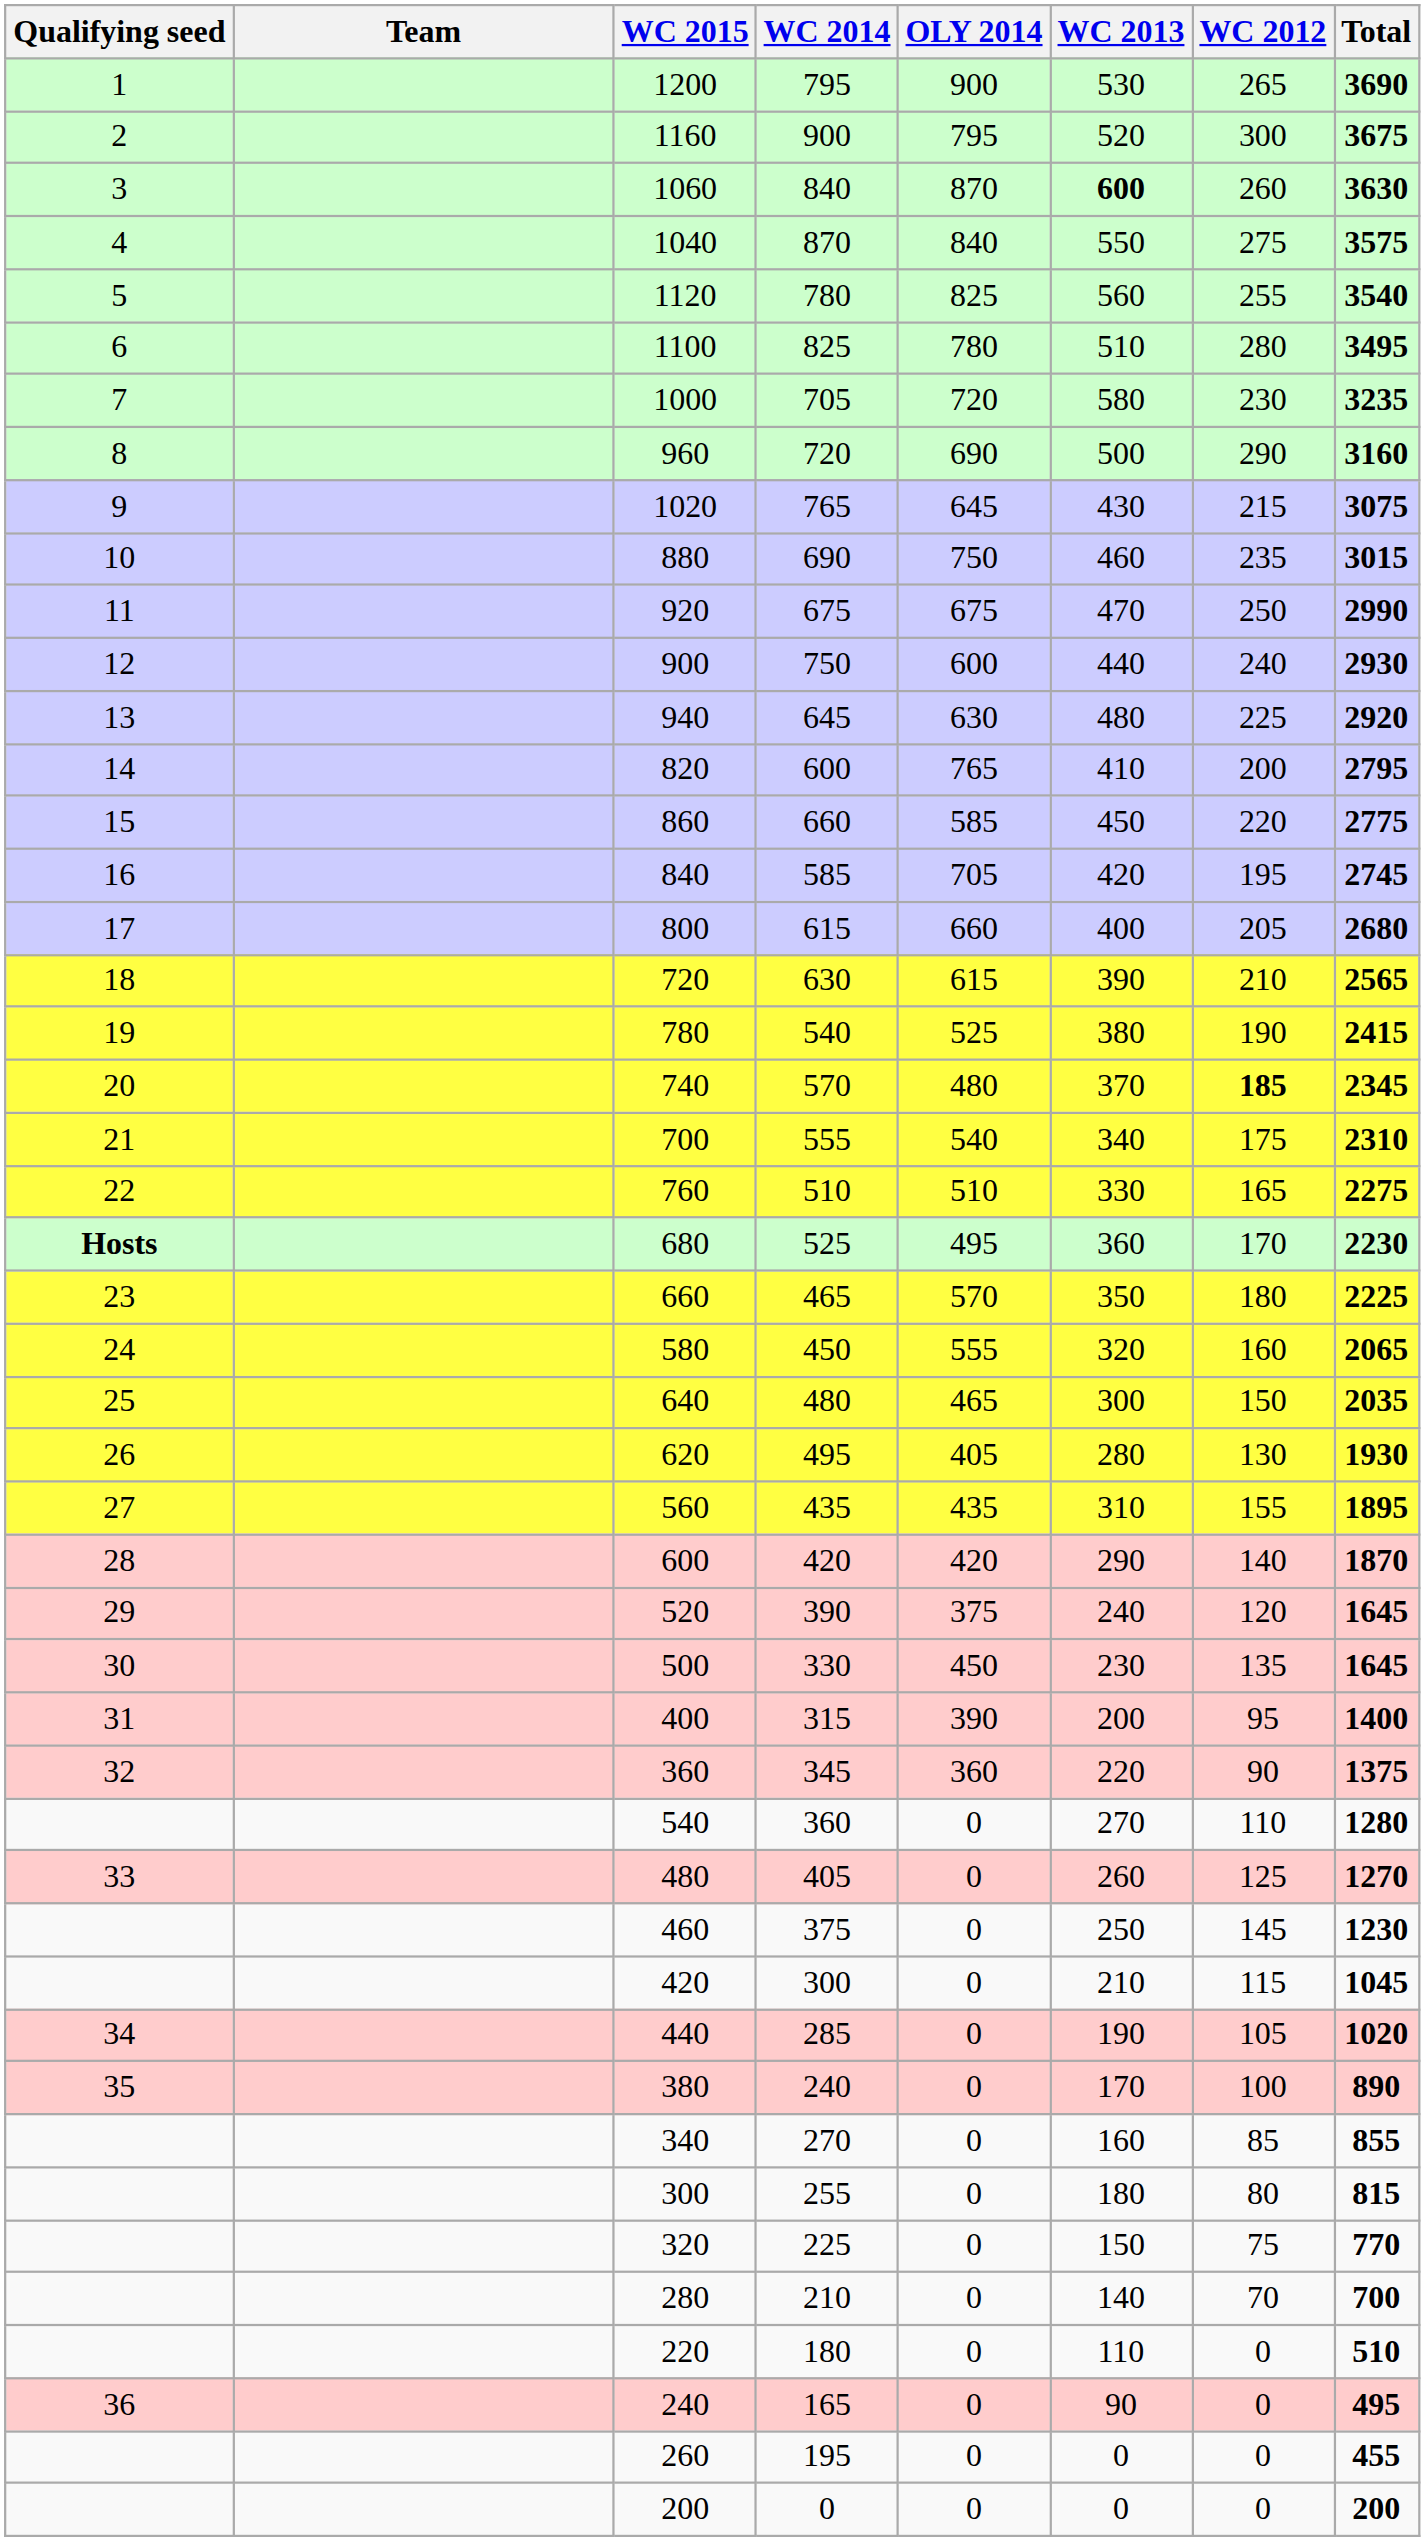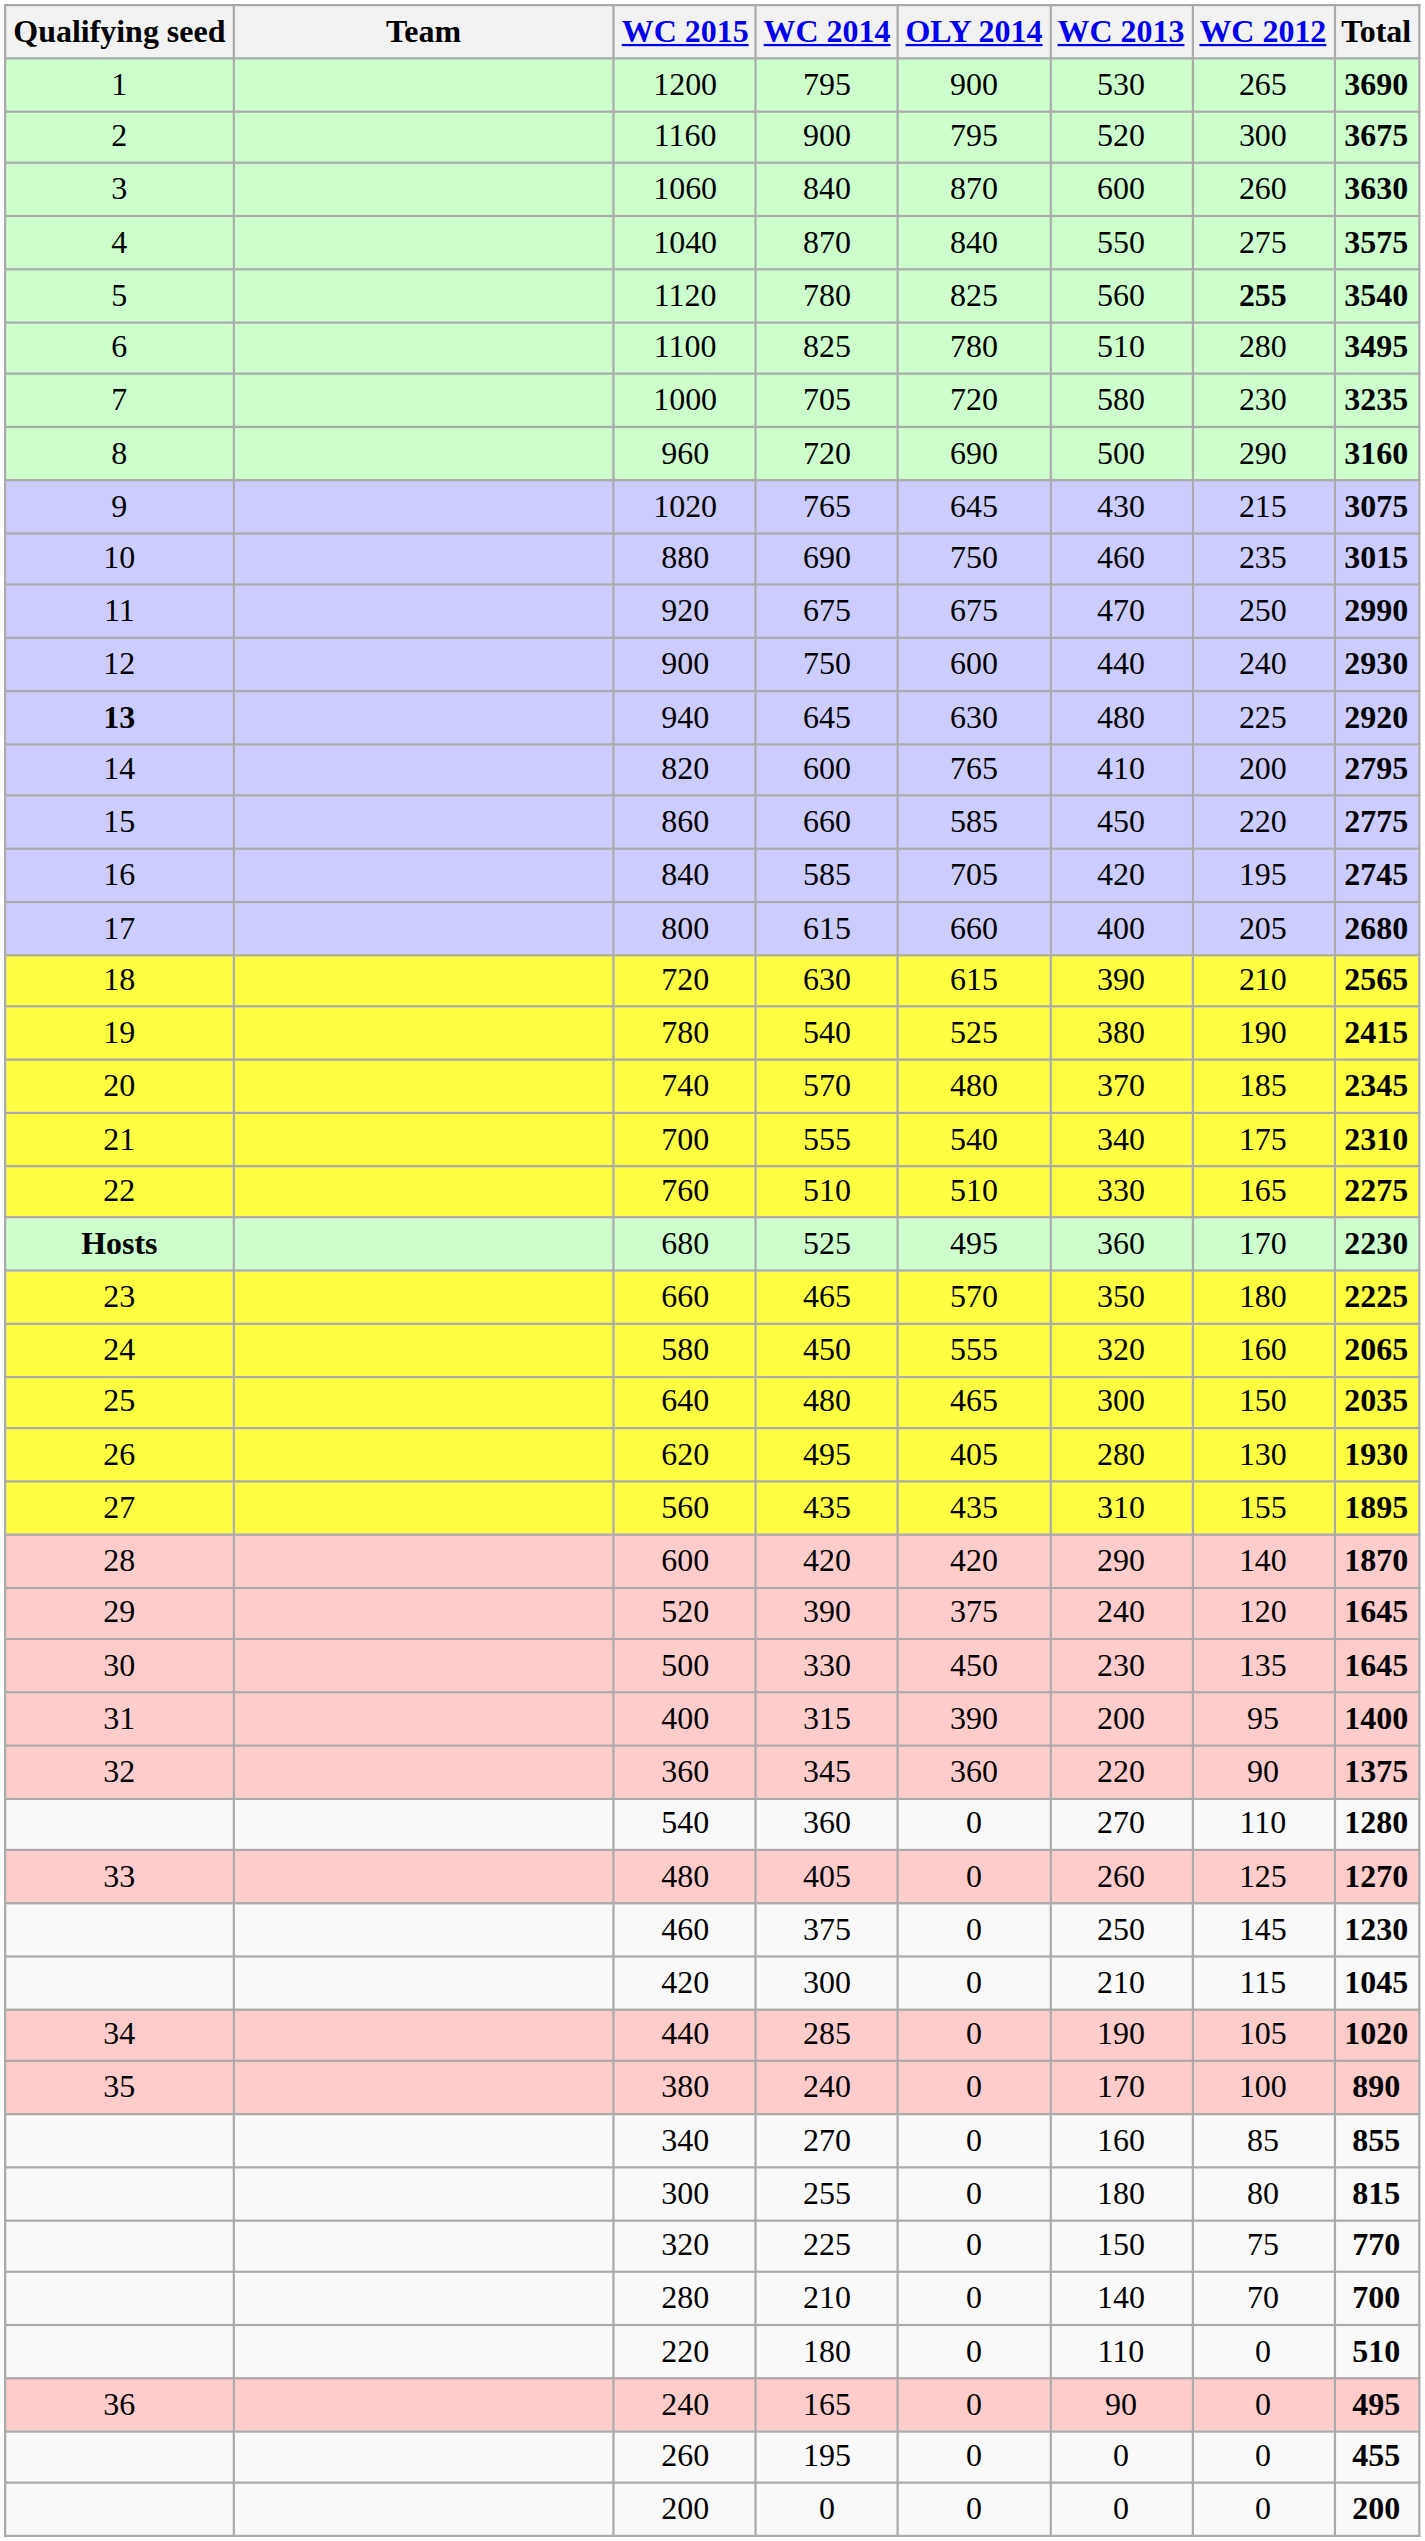(1121, 189) bold -> (1121, 189) normal
(1263, 294) normal -> (1263, 294) bold
(119, 716) normal -> (119, 716) bold
(1263, 1085) bold -> (1263, 1085) normal
